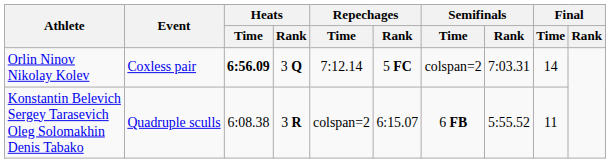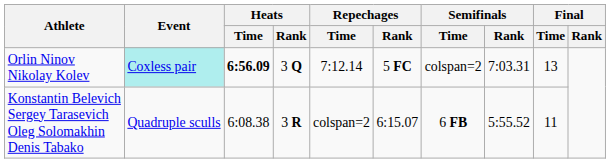(162, 67) no background -> (162, 67) paleturquoise background
(551, 67) 14 -> (551, 67) 13
